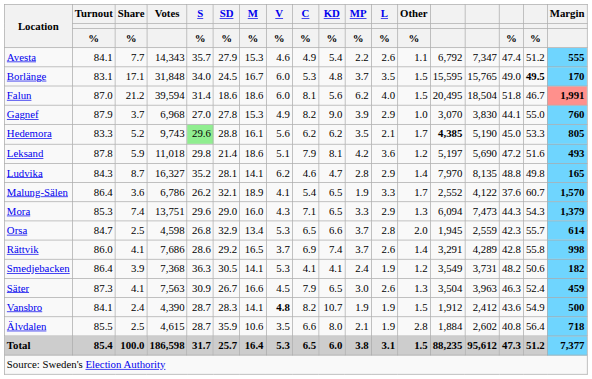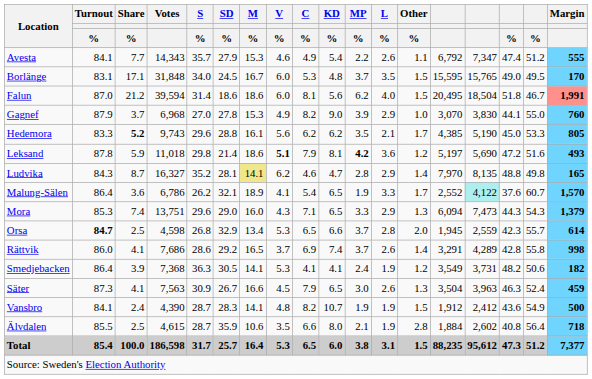(535, 76) bold -> (535, 76) normal
(138, 134) normal -> (138, 134) bold
(201, 134) lightgreen background -> (201, 134) no background
(450, 134) bold -> (450, 134) normal
(283, 153) normal -> (283, 153) bold
(362, 153) normal -> (362, 153) bold
(254, 173) no background -> (254, 173) khaki background
(485, 192) no background -> (485, 192) paleturquoise background
(103, 230) normal -> (103, 230) bold
(283, 307) bold -> (283, 307) normal
